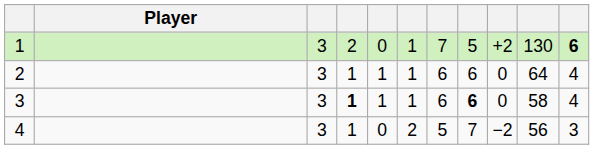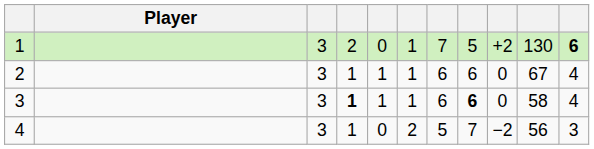(538, 74) 64 -> (538, 74) 67
